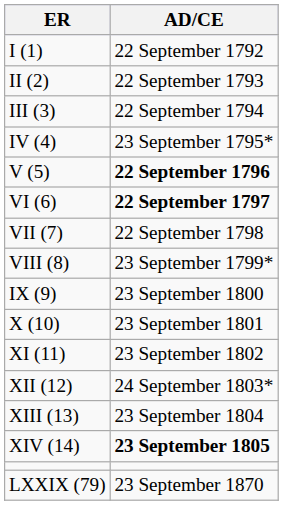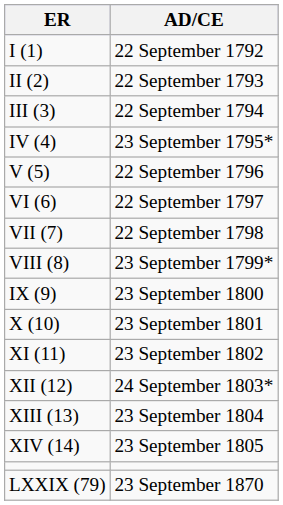(192, 171) bold -> (189, 171) normal
(192, 202) bold -> (189, 202) normal
(192, 446) bold -> (189, 446) normal
